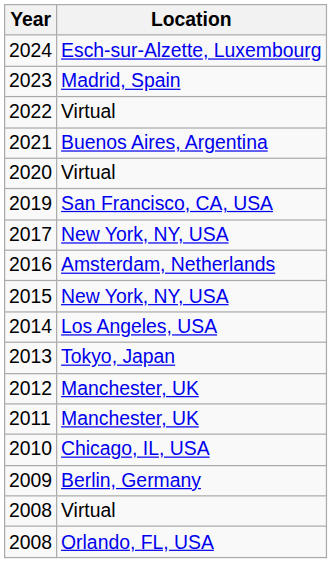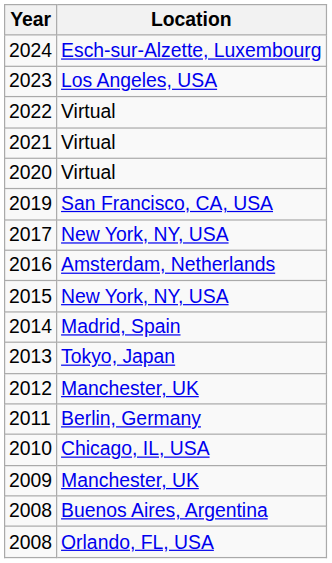(121, 81) Madrid, Spain -> (139, 81) Los Angeles, USA
(164, 142) Buenos Aires, Argentina -> (88, 142) Virtual
(139, 326) Los Angeles, USA -> (121, 326) Madrid, Spain
(130, 419) Manchester, UK -> (131, 419) Berlin, Germany
(131, 480) Berlin, Germany -> (130, 480) Manchester, UK
(88, 511) Virtual -> (164, 511) Buenos Aires, Argentina
